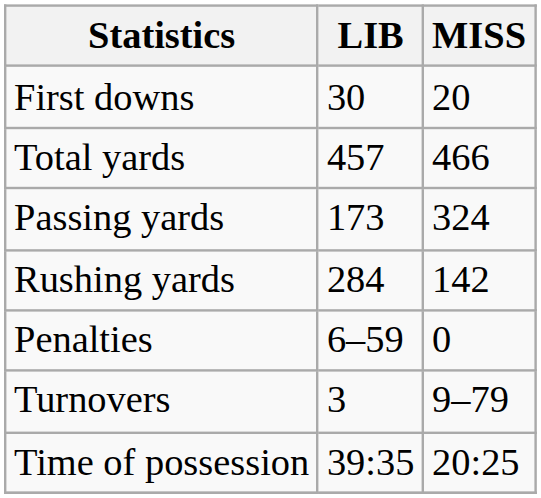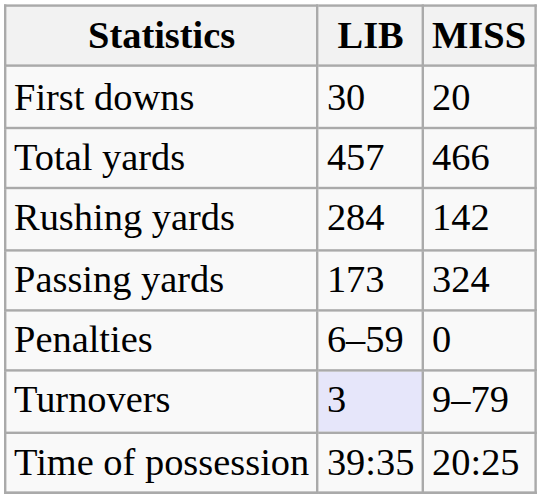rows swapped: (119, 218) <-> (124, 278)
(337, 400) no background -> (337, 400) lavender background
